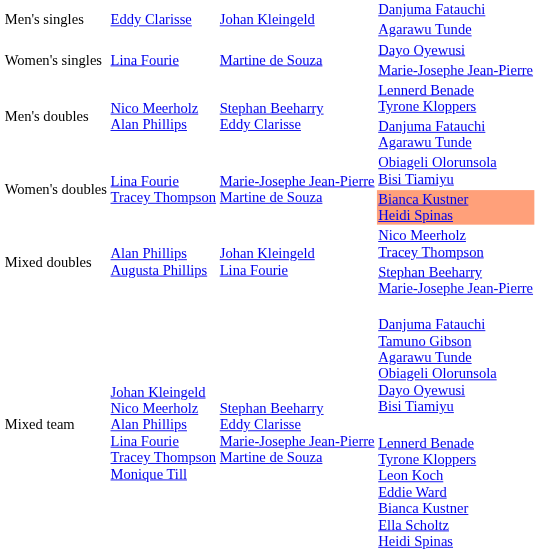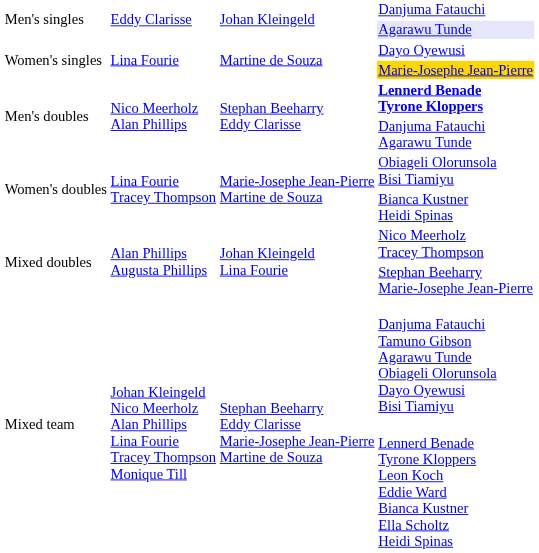(425, 29) no background -> (425, 29) lavender background
(456, 70) no background -> (456, 70) gold background
(427, 98) normal -> (431, 98) bold
(423, 207) lightsalmon background -> (423, 207) no background
